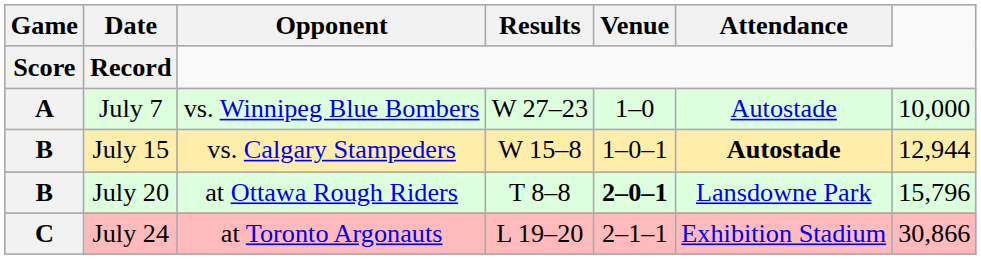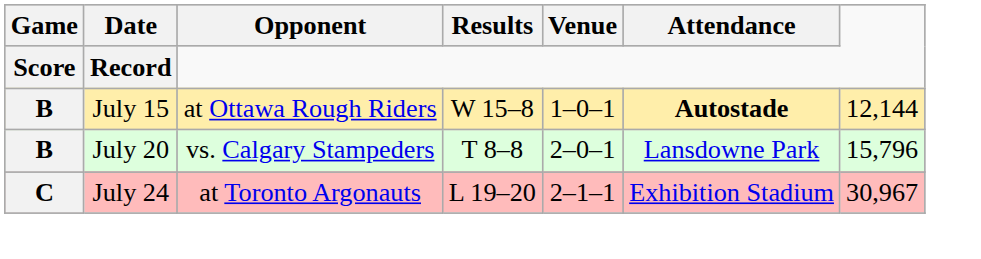- row: (131, 108)
(332, 150) vs. Calgary Stampeders -> (310, 108) at Ottawa Rough Riders
(934, 150) 12,944 -> (882, 108) 12,144
(332, 191) at Ottawa Rough Riders -> (310, 150) vs. Calgary Stampeders
(635, 191) bold -> (583, 150) normal
(934, 233) 30,866 -> (882, 191) 30,967
